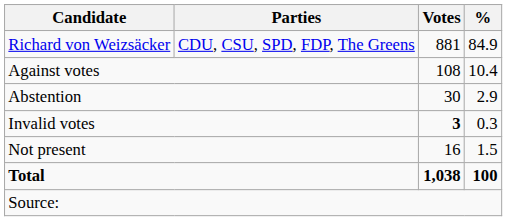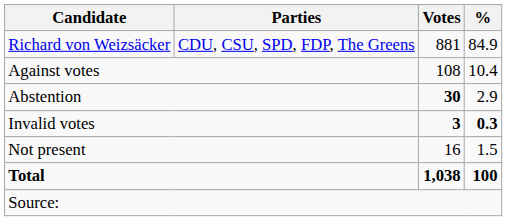(452, 96) normal -> (452, 96) bold
(487, 123) normal -> (487, 123) bold
